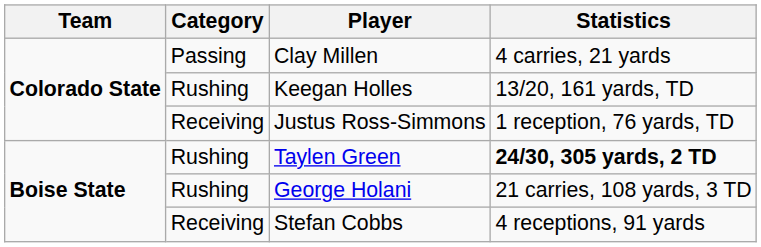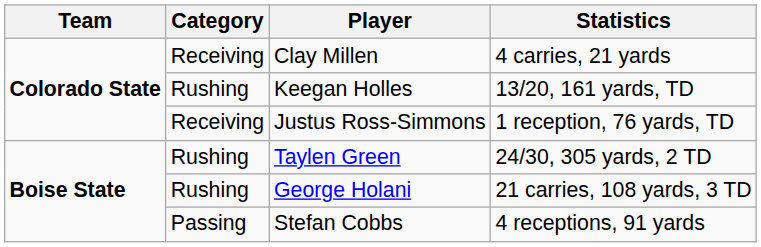(209, 55) Passing -> (217, 55) Receiving
(606, 156) bold -> (604, 156) normal
(217, 224) Receiving -> (209, 224) Passing
